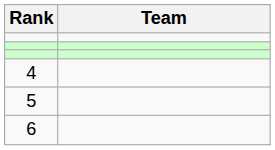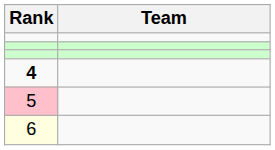(31, 72) normal -> (31, 72) bold
(31, 101) no background -> (31, 101) pink background
(31, 129) no background -> (31, 129) lightyellow background
